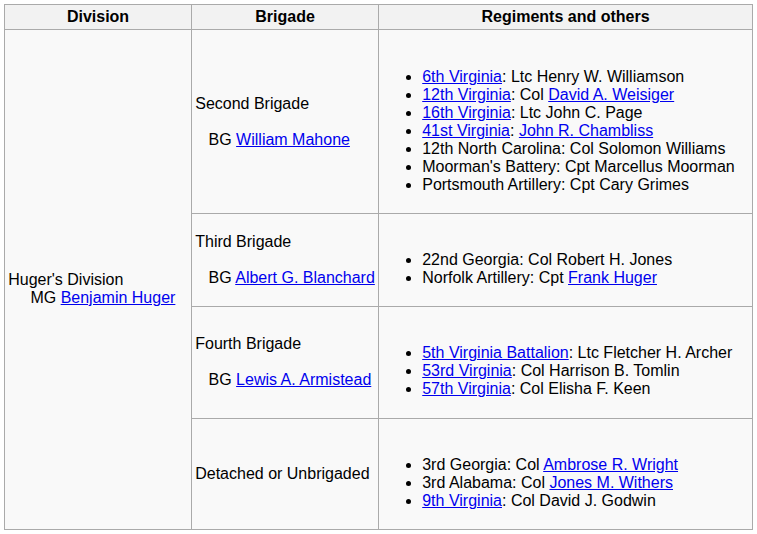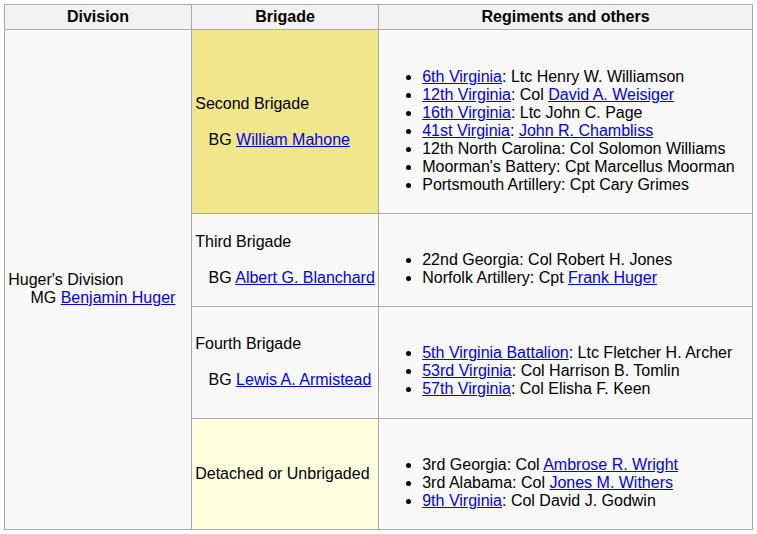(273, 121) no background -> (273, 121) khaki background
(282, 473) no background -> (282, 473) lightyellow background
